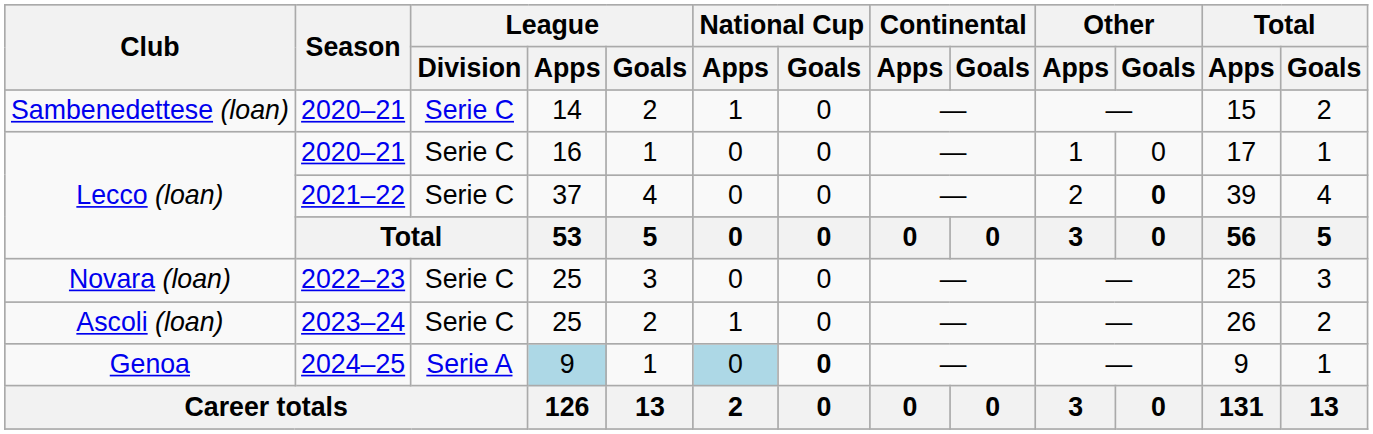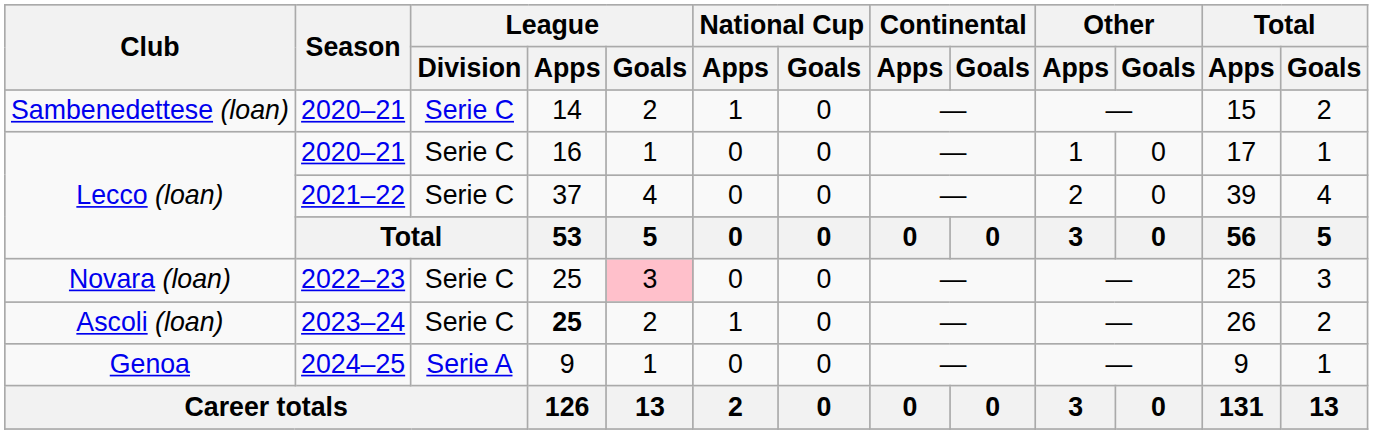(1158, 195) bold -> (1158, 195) normal
(650, 279) no background -> (650, 279) pink background
(567, 322) normal -> (567, 322) bold
(567, 364) lightblue background -> (567, 364) no background
(736, 364) lightblue background -> (736, 364) no background
(824, 364) bold -> (824, 364) normal
